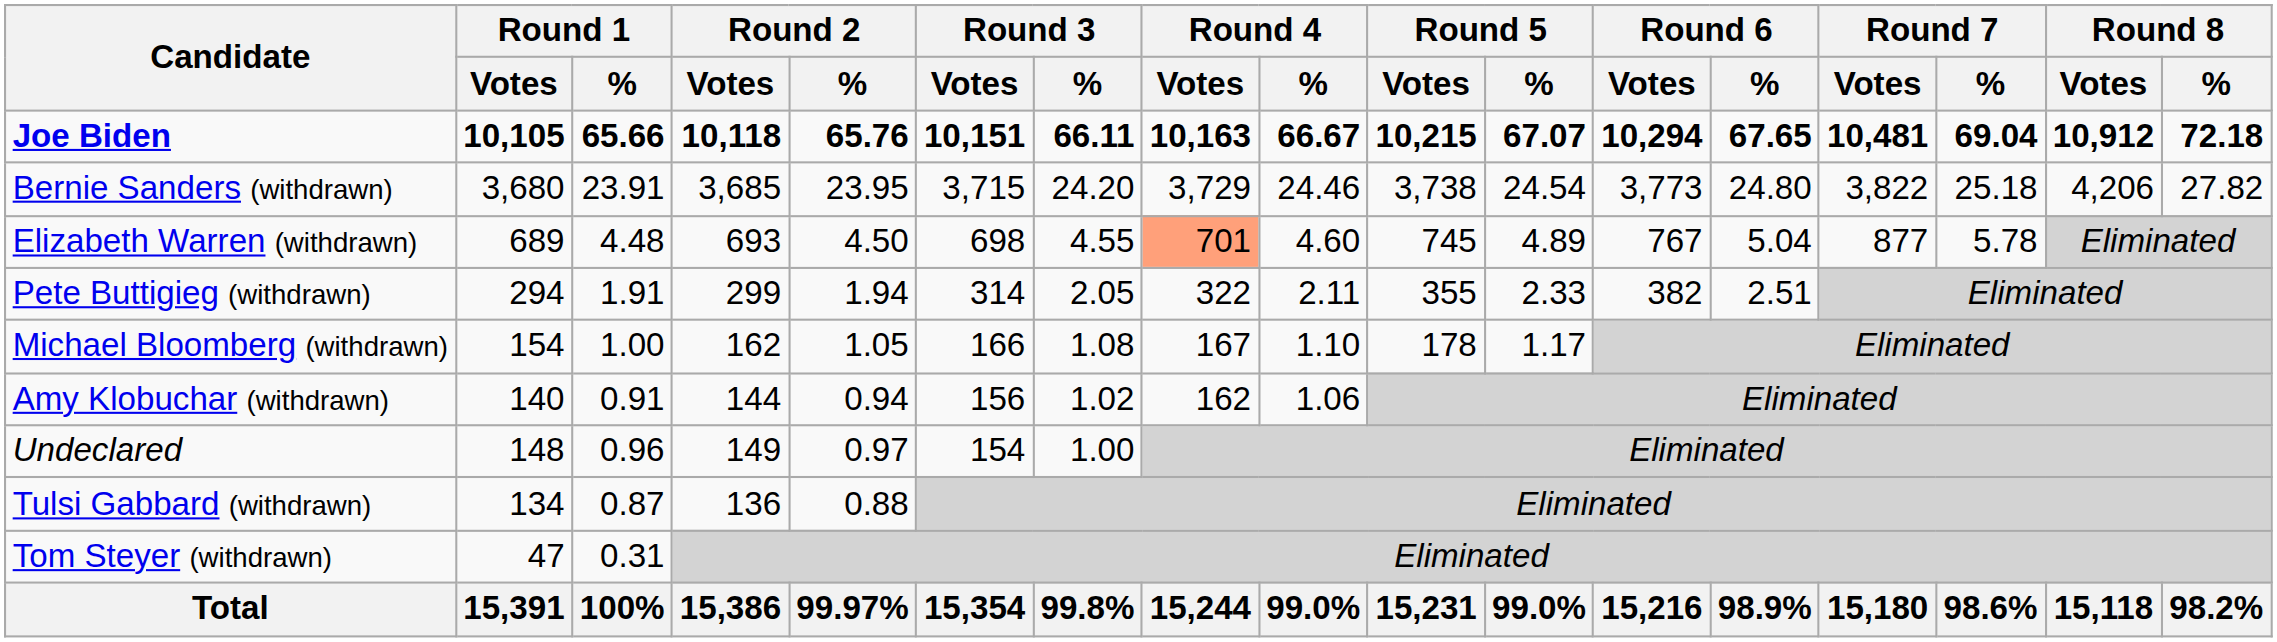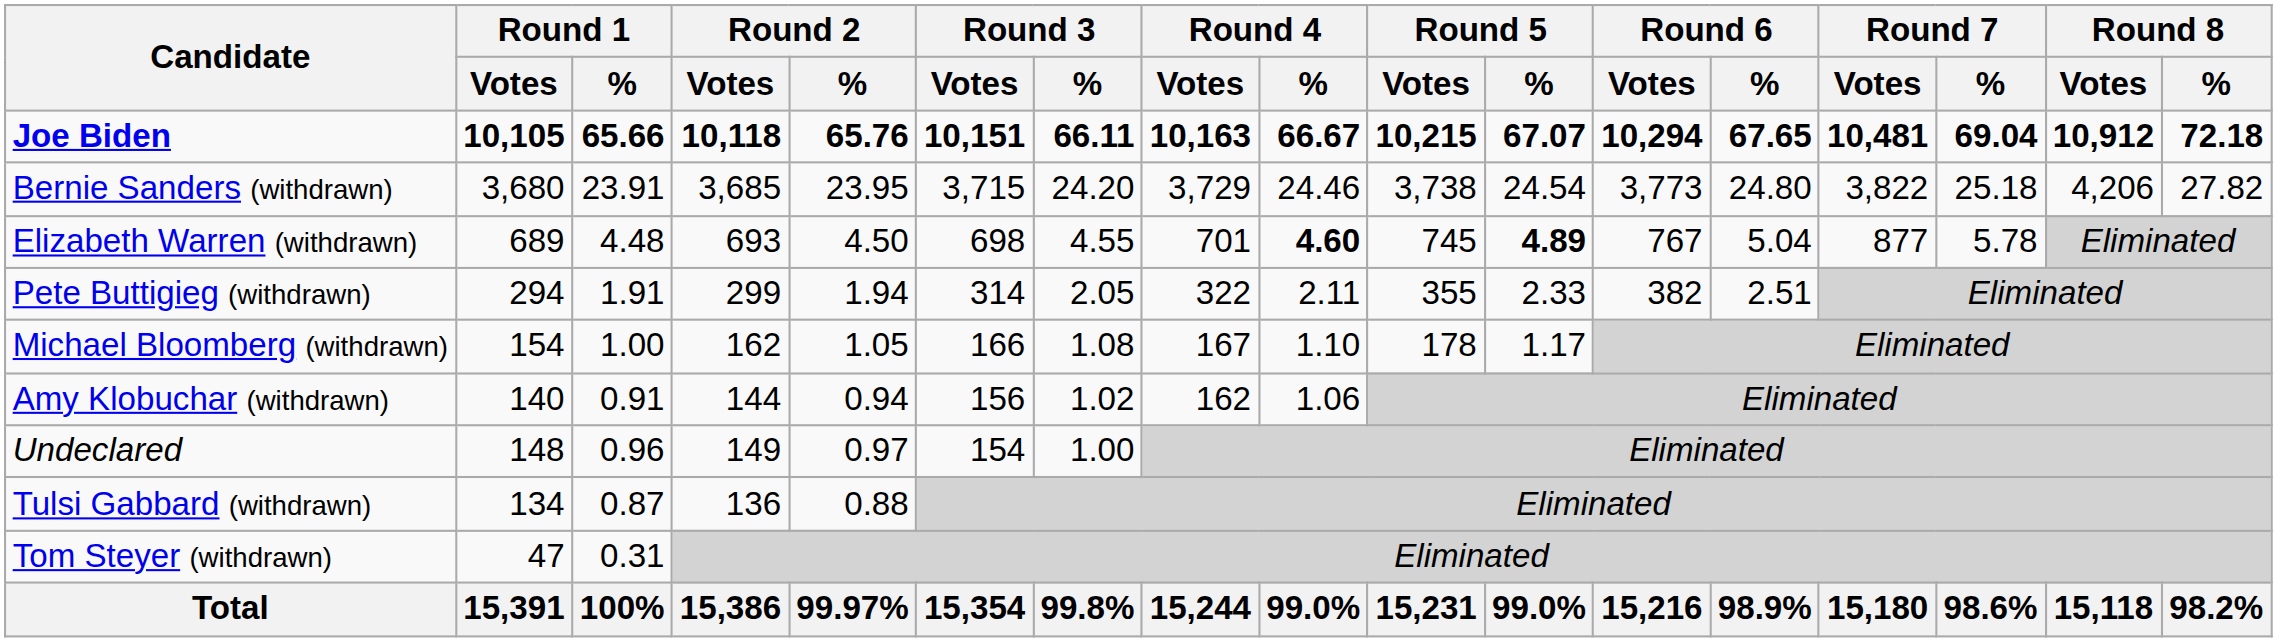(1223, 240) lightsalmon background -> (1223, 240) no background
(1328, 240) normal -> (1328, 240) bold
(1554, 240) normal -> (1554, 240) bold
